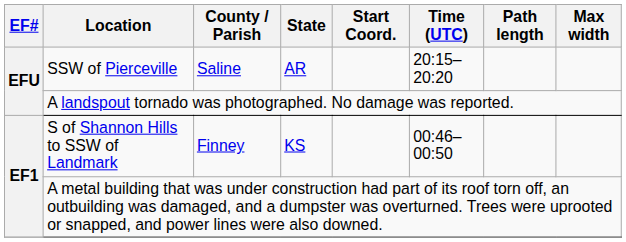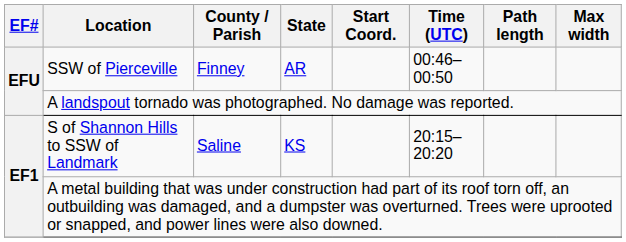(219, 68) Saline -> (221, 68) Finney
(437, 68) 20:15–20:20 -> (437, 68) 00:46–00:50
(221, 145) Finney -> (219, 145) Saline
(437, 145) 00:46–00:50 -> (437, 145) 20:15–20:20
